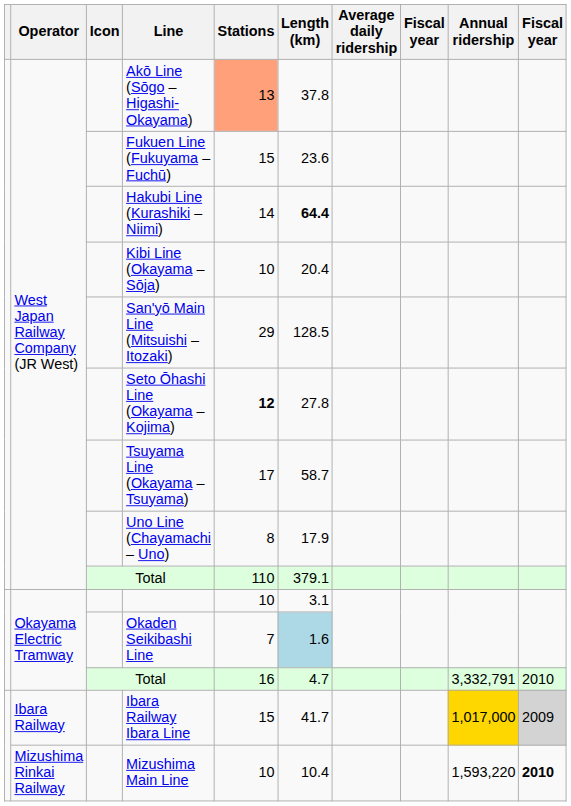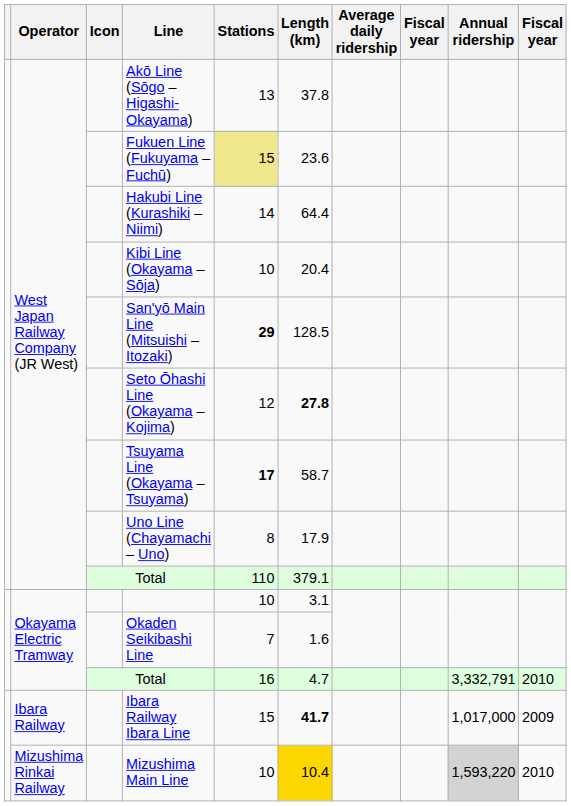(266, 95) lightsalmon background -> (266, 95) no background
(266, 158) no background -> (266, 158) khaki background
(315, 214) bold -> (315, 214) normal
(266, 332) normal -> (266, 332) bold
(266, 404) bold -> (266, 404) normal
(315, 404) normal -> (315, 404) bold
(266, 475) normal -> (266, 475) bold
(319, 639) lightblue background -> (319, 639) no background
(315, 717) normal -> (315, 717) bold
(483, 717) gold background -> (483, 717) no background
(538, 717) lightgrey background -> (538, 717) no background
(315, 773) no background -> (315, 773) gold background
(483, 773) no background -> (483, 773) lightgrey background
(538, 773) bold -> (538, 773) normal
